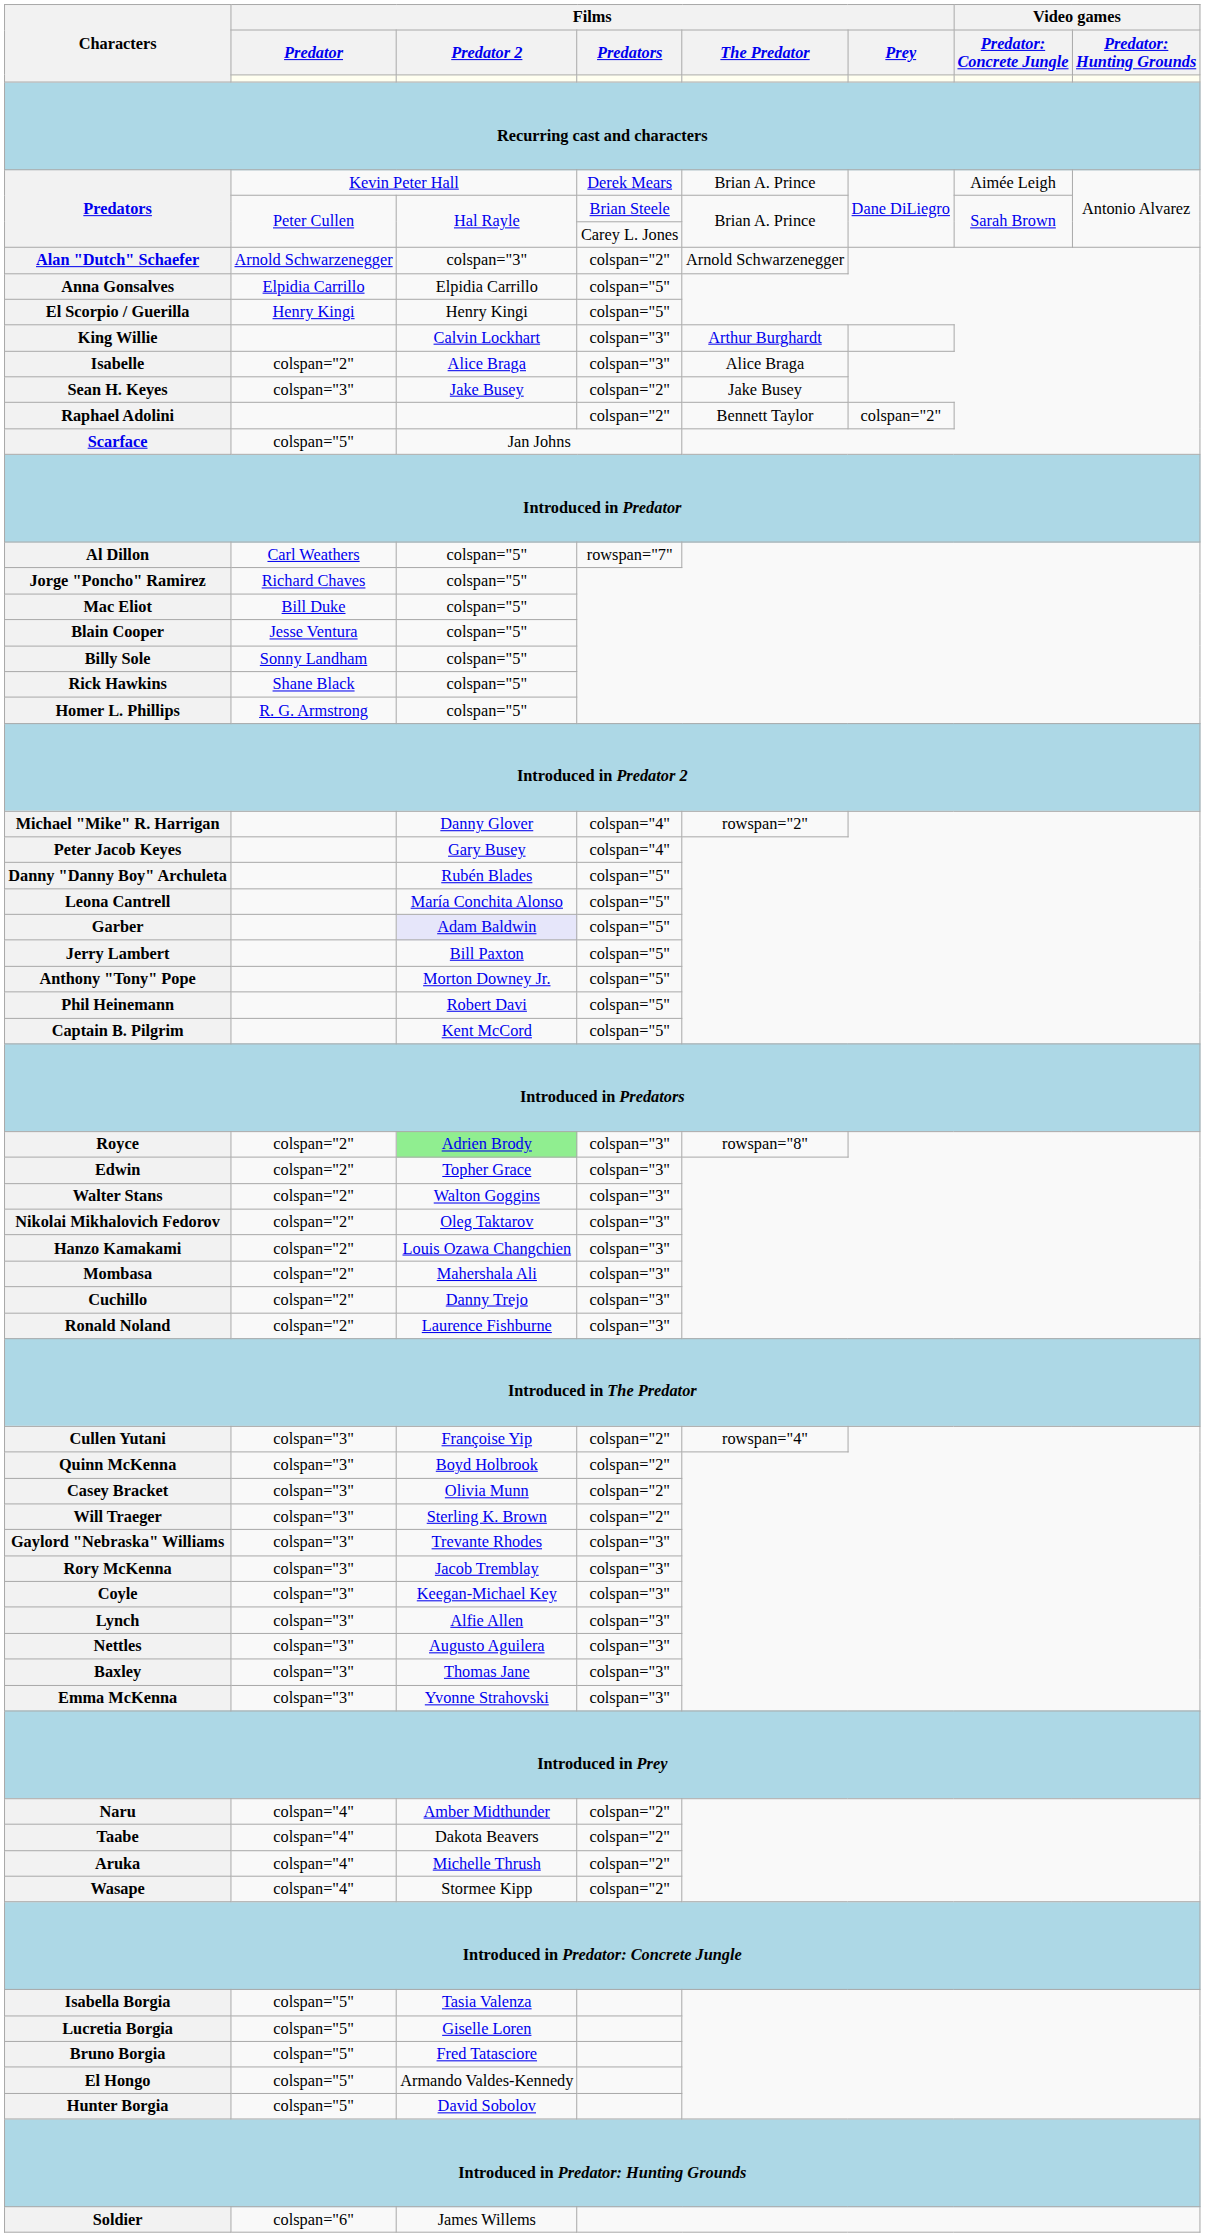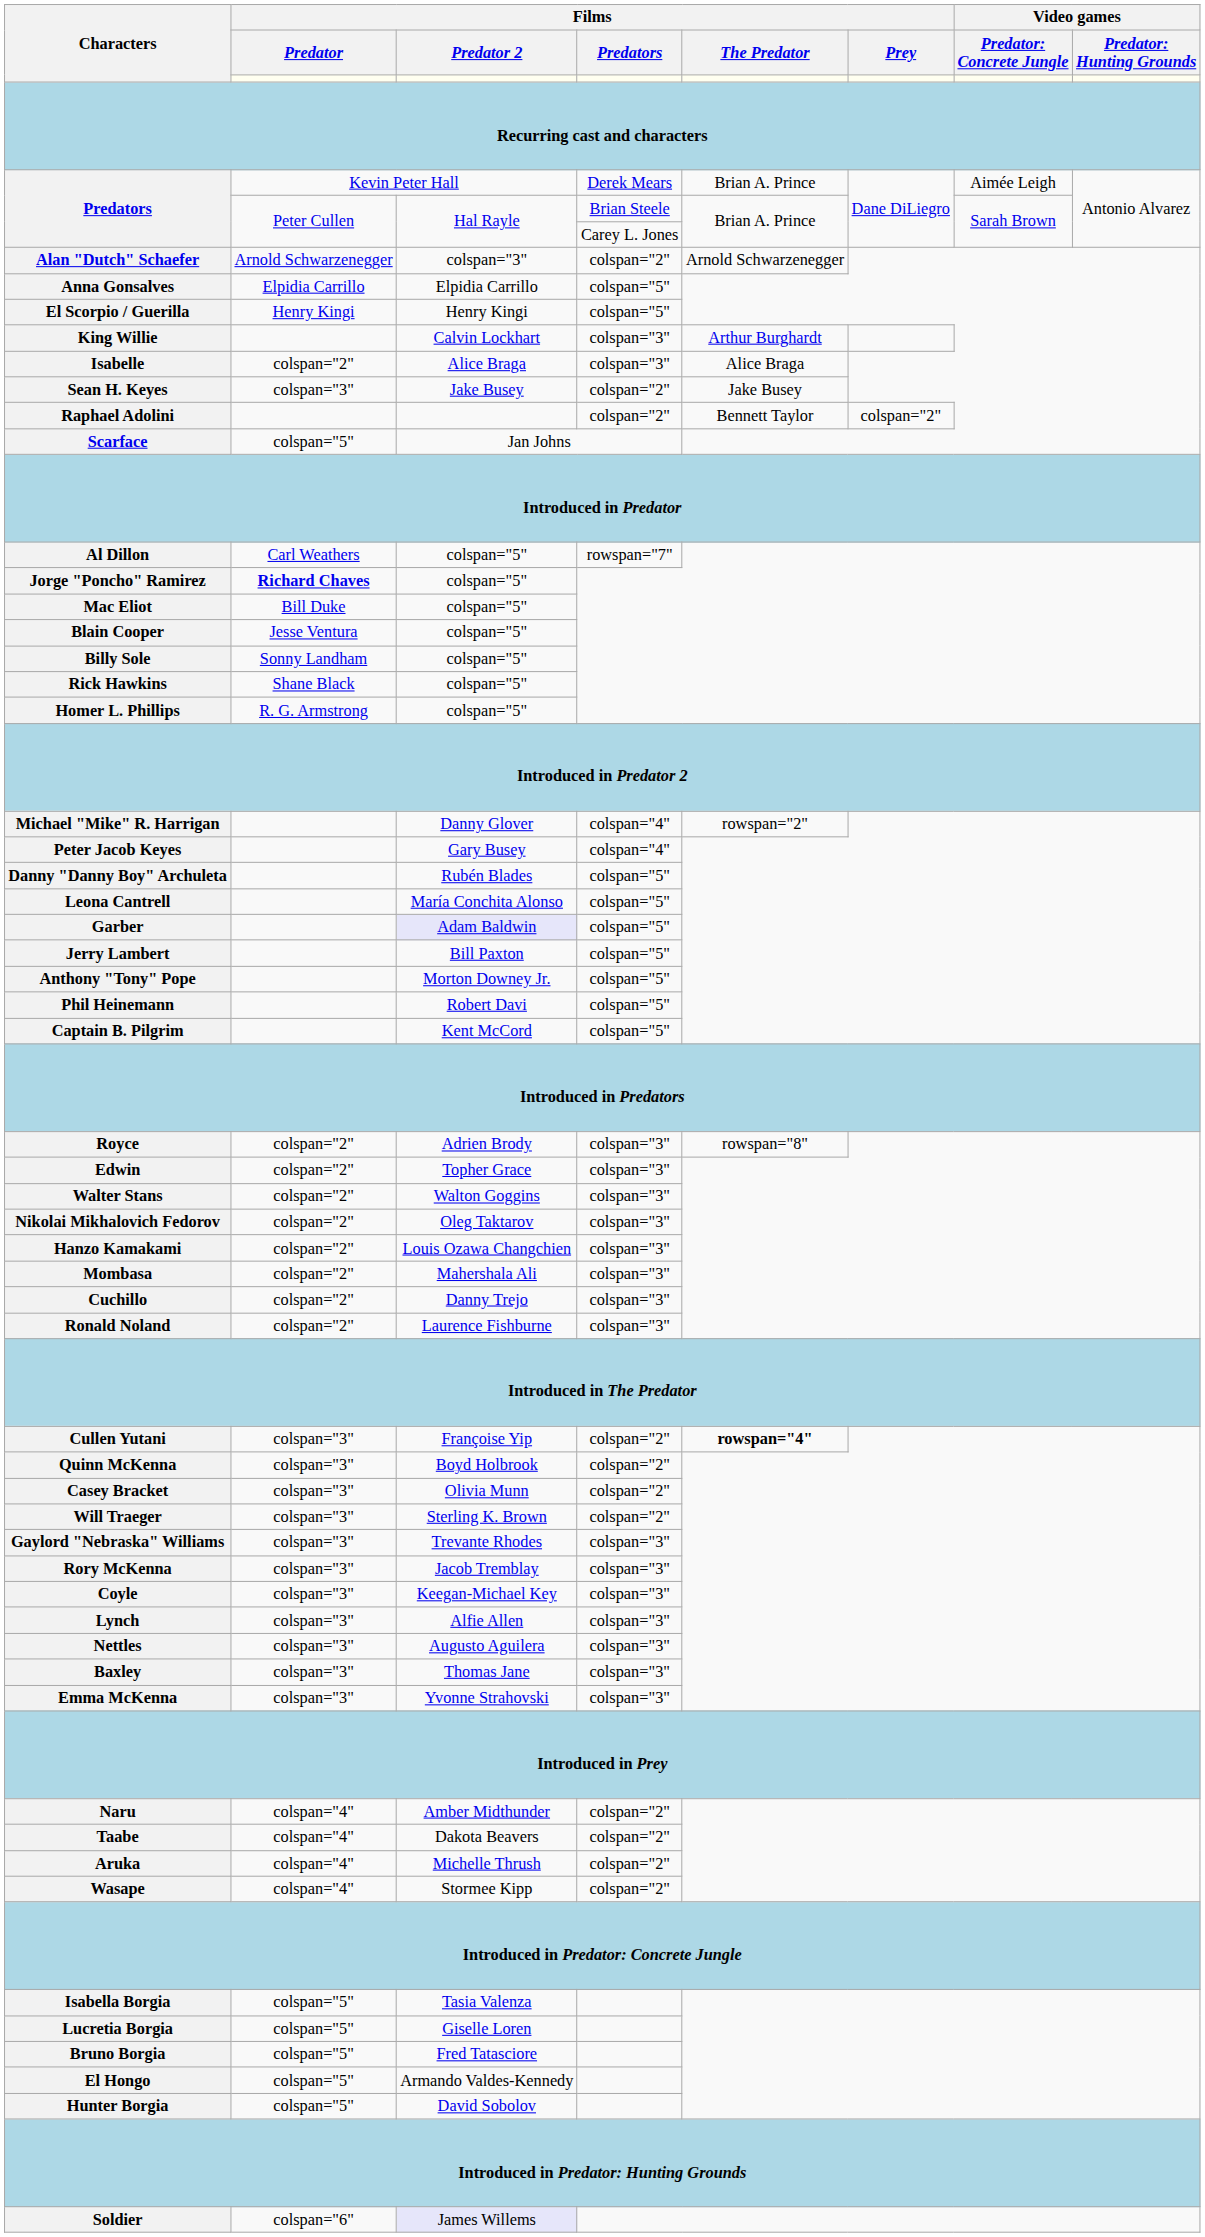(314, 580) normal -> (314, 580) bold
(487, 1144) lightgreen background -> (487, 1144) no background
(765, 1439) normal -> (765, 1439) bold
(487, 2219) no background -> (487, 2219) lavender background
